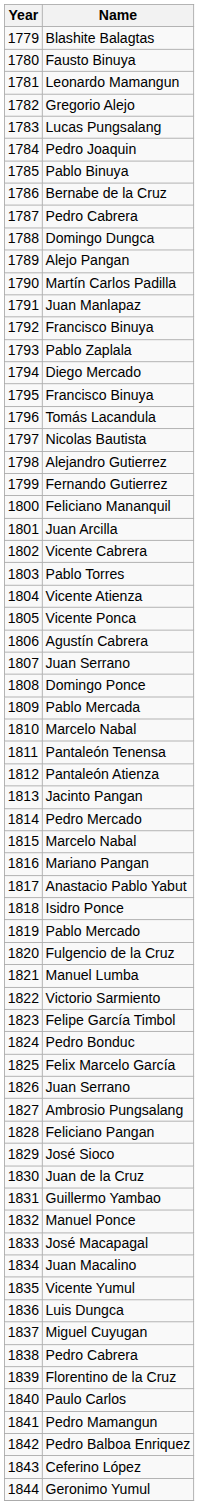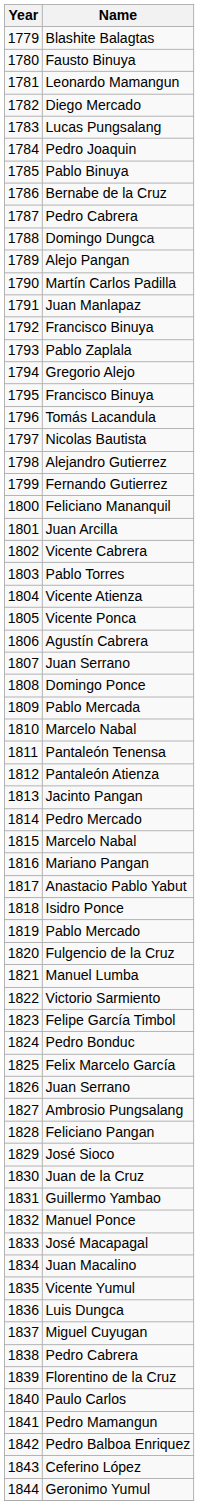(90, 104) Gregorio Alejo -> (93, 104) Diego Mercado
(93, 372) Diego Mercado -> (90, 372) Gregorio Alejo
